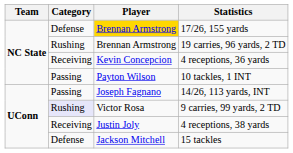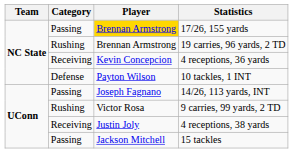(67, 28) Defense -> (66, 28) Passing
(66, 76) Passing -> (67, 76) Defense
(68, 108) lavender background -> (68, 108) no background
(67, 140) Defense -> (66, 140) Passing
